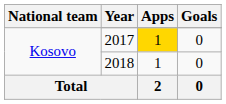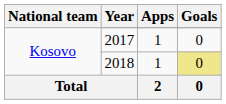(158, 39) gold background -> (158, 39) no background
(199, 63) no background -> (199, 63) khaki background
